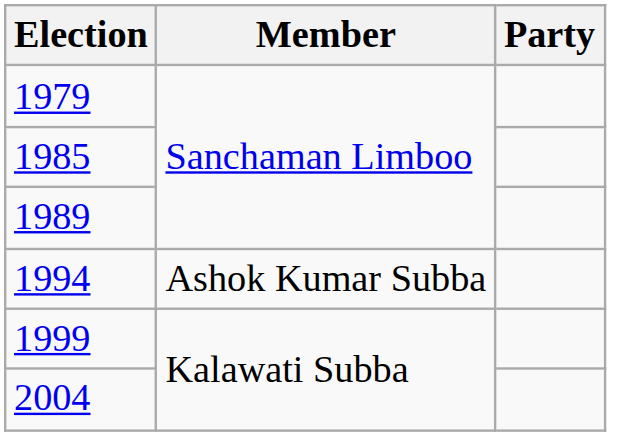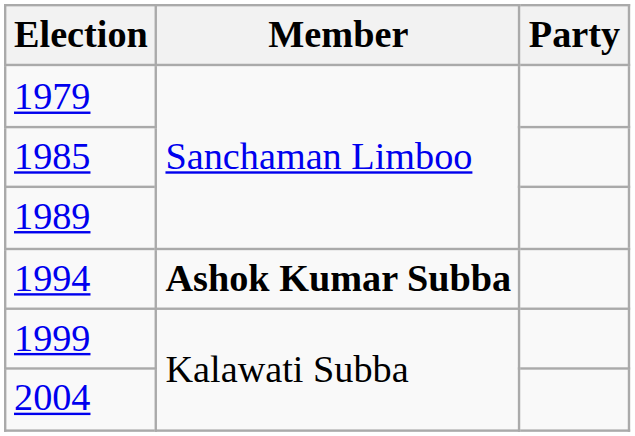(326, 277) normal -> (338, 277) bold
